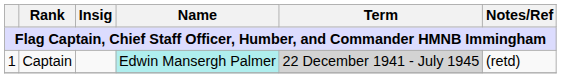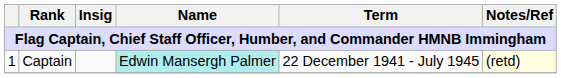(381, 61) lightgrey background -> (381, 61) no background
(503, 61) no background -> (503, 61) lightyellow background
